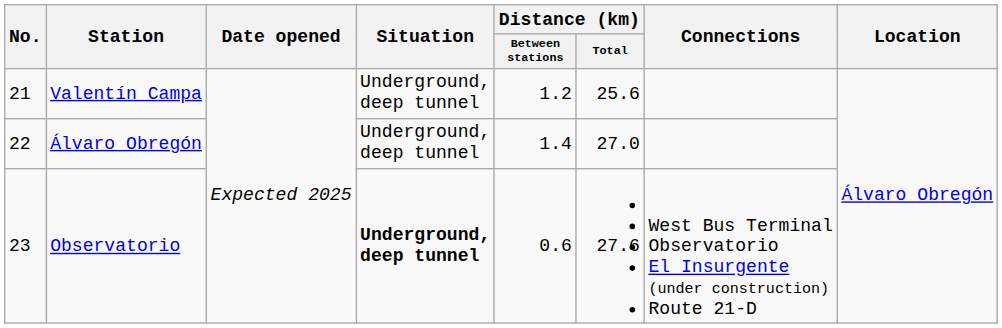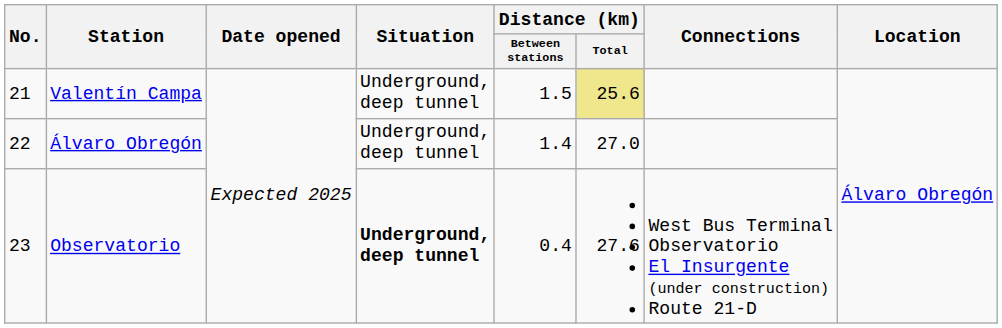(556, 93) 1.2 -> (556, 93) 1.5
(618, 93) no background -> (618, 93) khaki background
(556, 246) 0.6 -> (556, 246) 0.4
